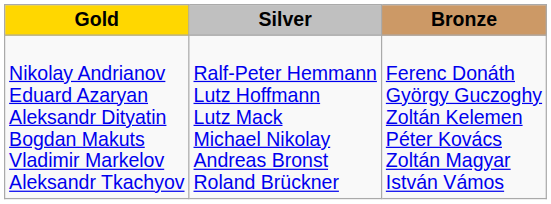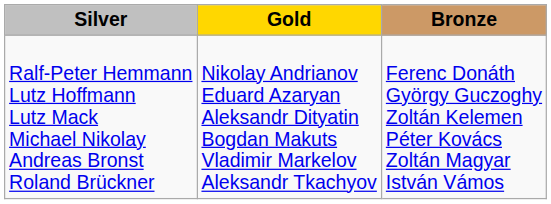columns swapped: (97, 19) <-> (285, 19)
